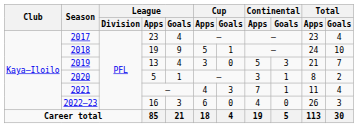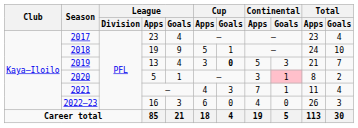(231, 63) normal -> (231, 63) bold
(286, 77) no background -> (286, 77) pink background
